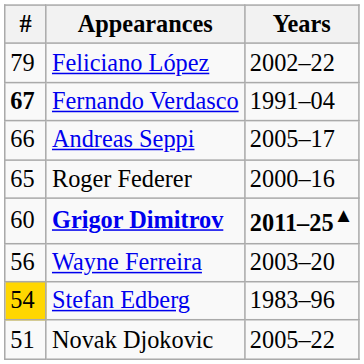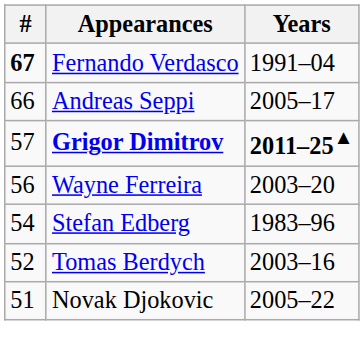- row: (131, 62)
- row: (122, 178)
(23, 220) 60 -> (23, 143) 57
(23, 300) gold background -> (23, 223) no background
+ row: (128, 262)
